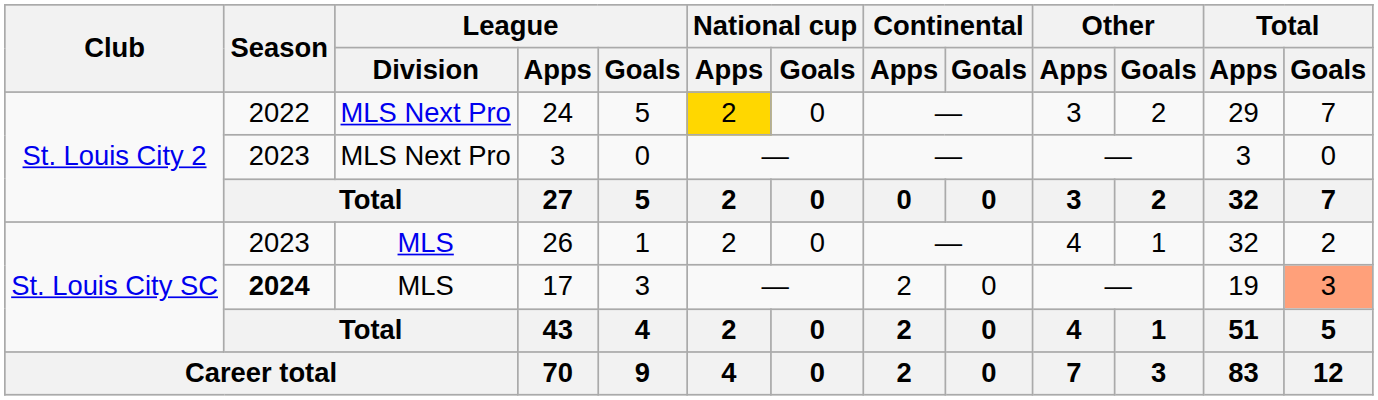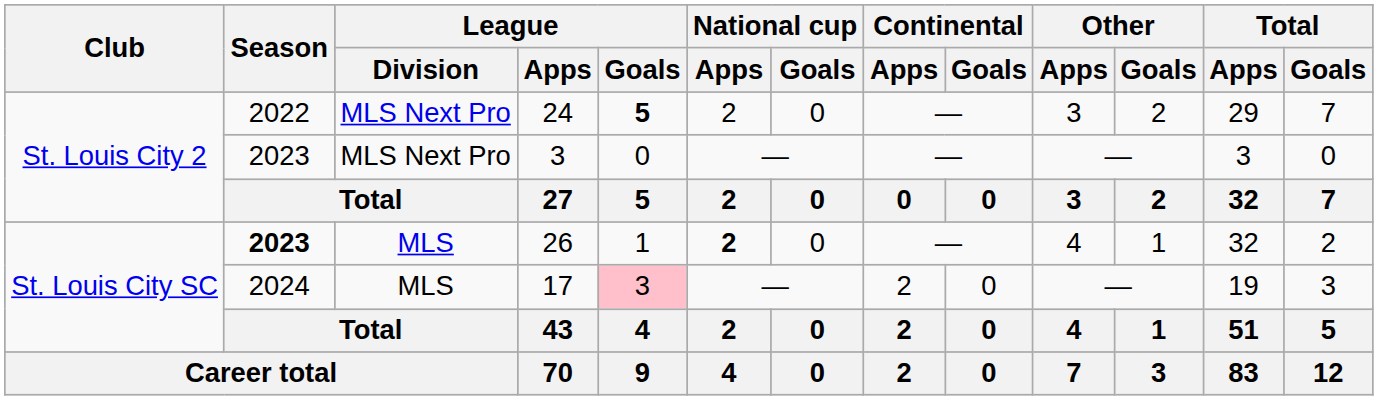(642, 112) normal -> (642, 112) bold
(729, 112) gold background -> (729, 112) no background
(279, 243) normal -> (279, 243) bold
(729, 243) normal -> (729, 243) bold
(279, 286) bold -> (279, 286) normal
(642, 286) no background -> (642, 286) pink background
(1328, 286) lightsalmon background -> (1328, 286) no background
